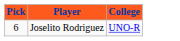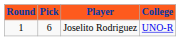+ column: (21, 12)
